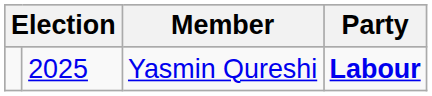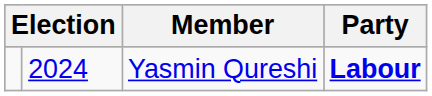(58, 68) 2025 -> (58, 68) 2024
